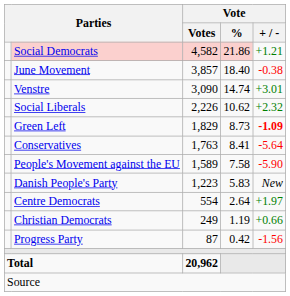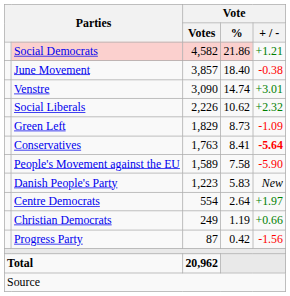(271, 126) bold -> (271, 126) normal
(271, 145) normal -> (271, 145) bold
